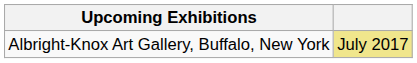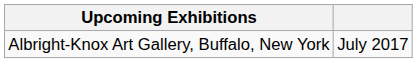(373, 44) khaki background -> (373, 44) no background
